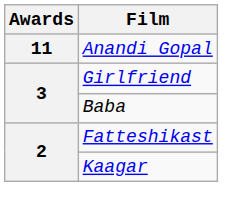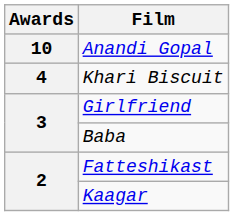(42, 49) 11 -> (42, 49) 10
+ row: (153, 78)
